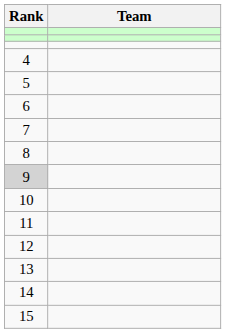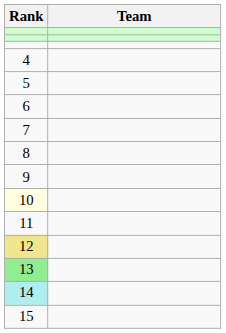(26, 176) lightgrey background -> (26, 176) no background
(26, 199) no background -> (26, 199) lightyellow background
(26, 246) no background -> (26, 246) khaki background
(26, 269) no background -> (26, 269) lightgreen background
(26, 293) no background -> (26, 293) paleturquoise background
